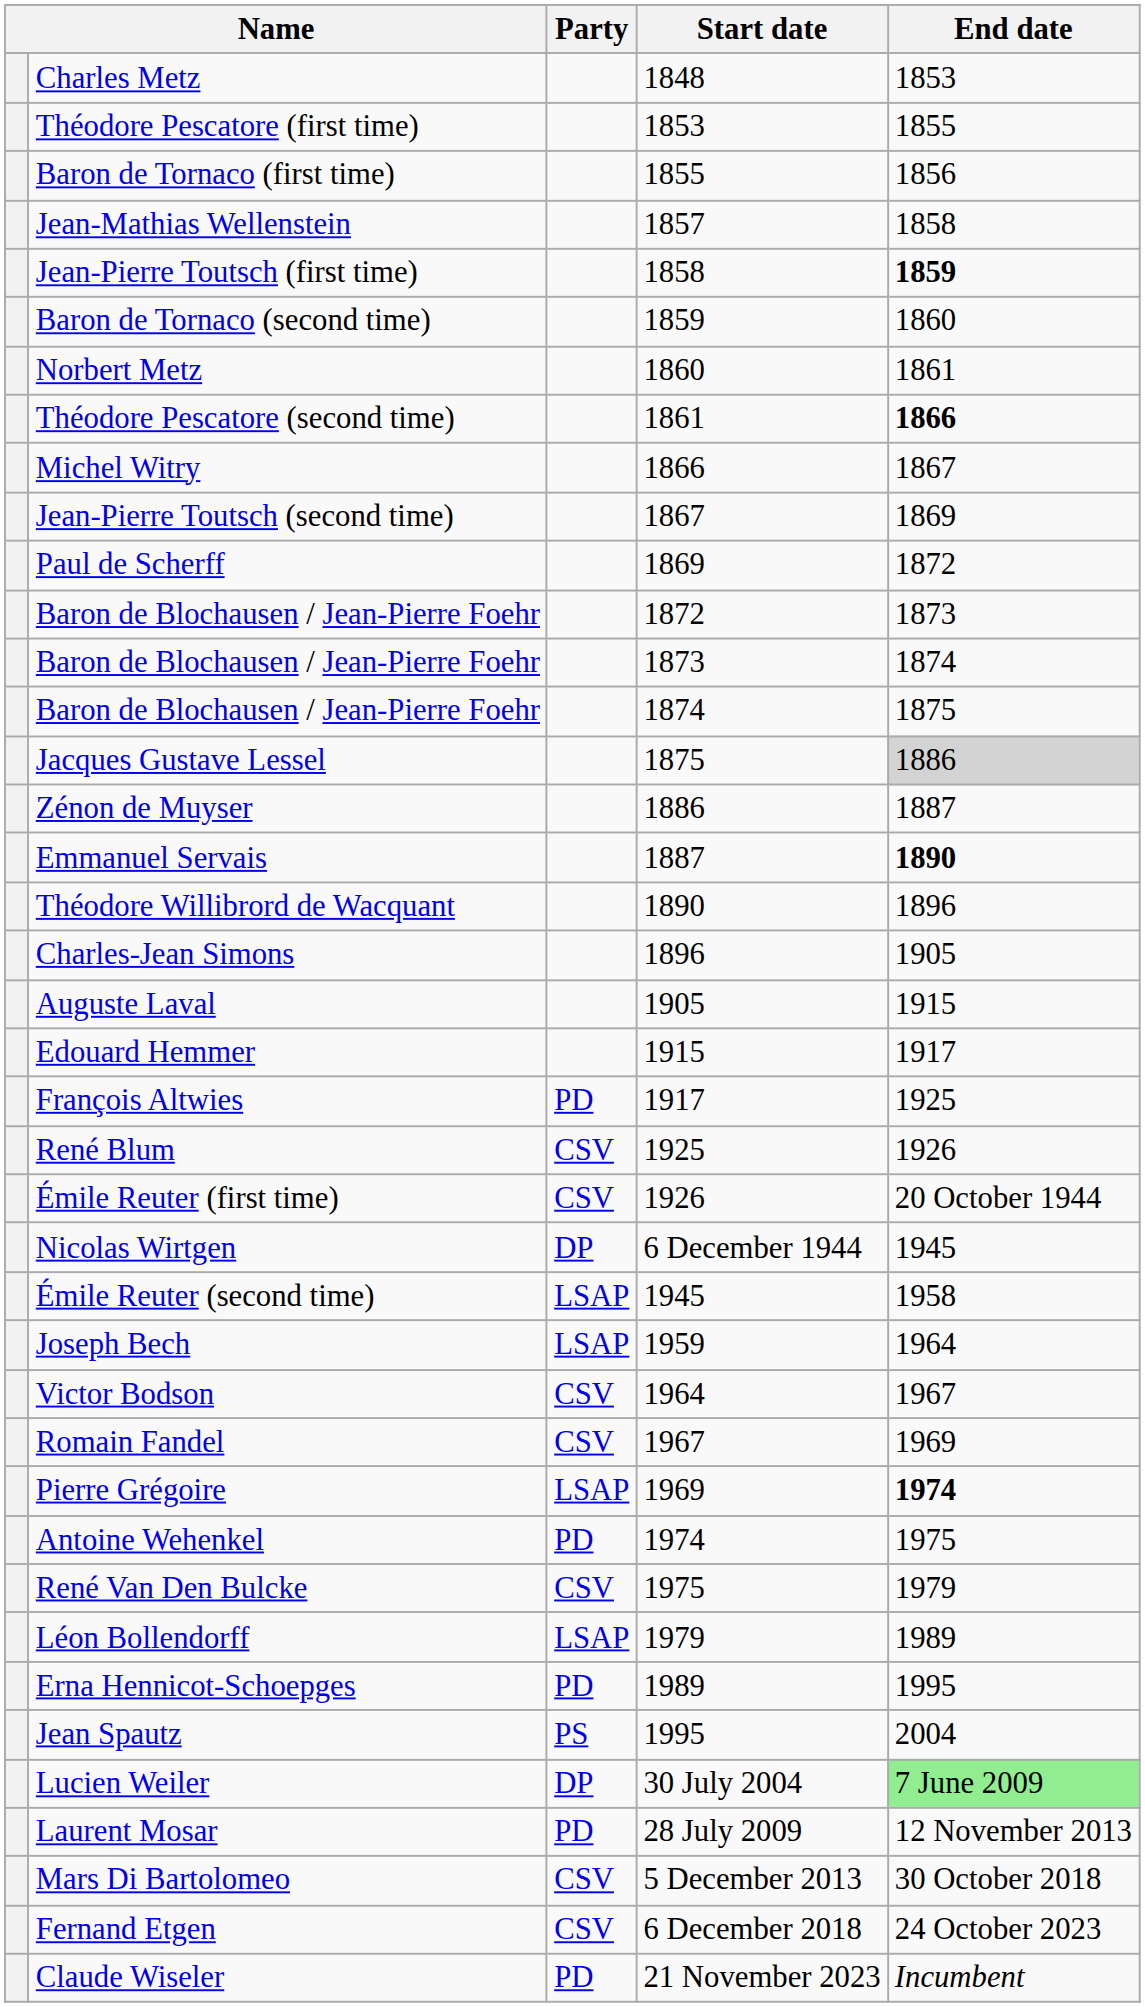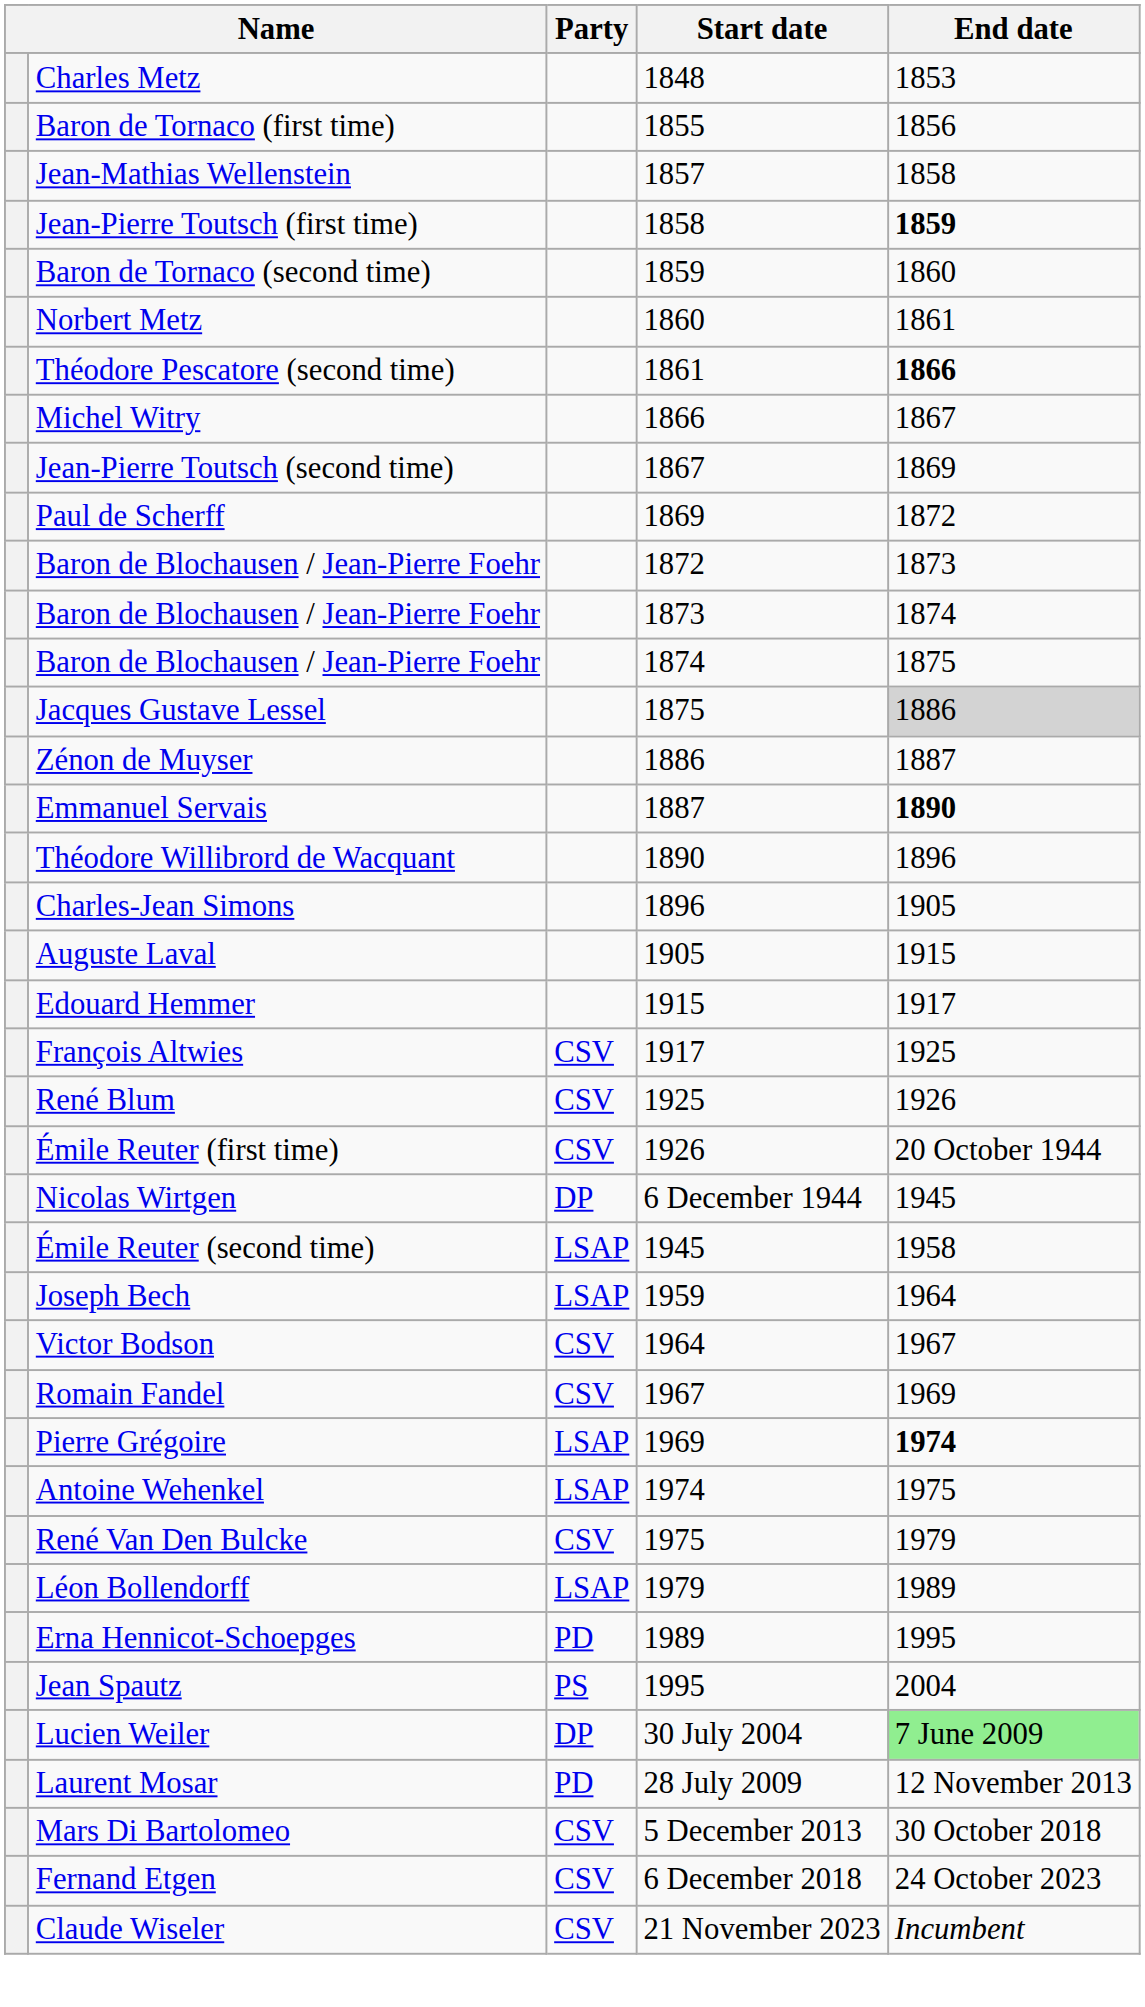- row: (227, 126)
(574, 1100) PD -> (584, 1051) CSV
(574, 1539) PD -> (592, 1490) LSAP
(574, 1977) PD -> (584, 1928) CSV
